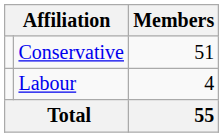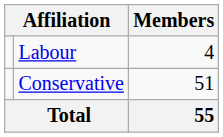rows swapped: (71, 52) <-> (47, 83)
